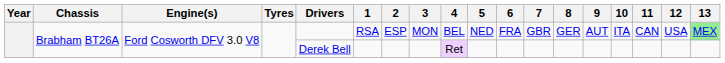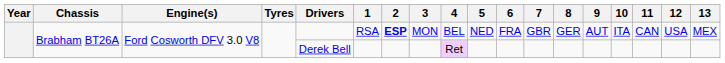(396, 31) normal -> (396, 31) bold
(705, 31) lightgreen background -> (705, 31) no background
